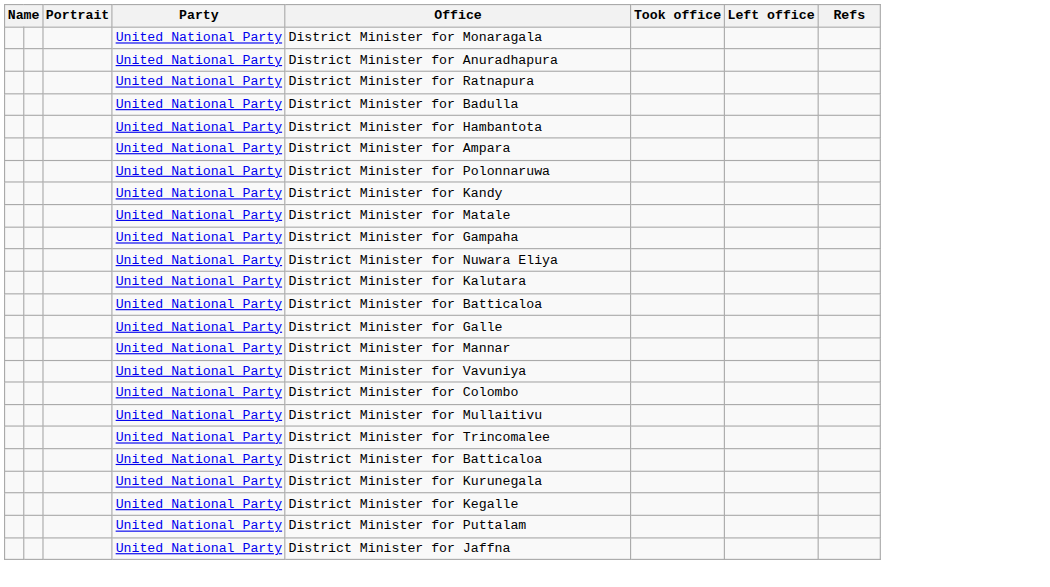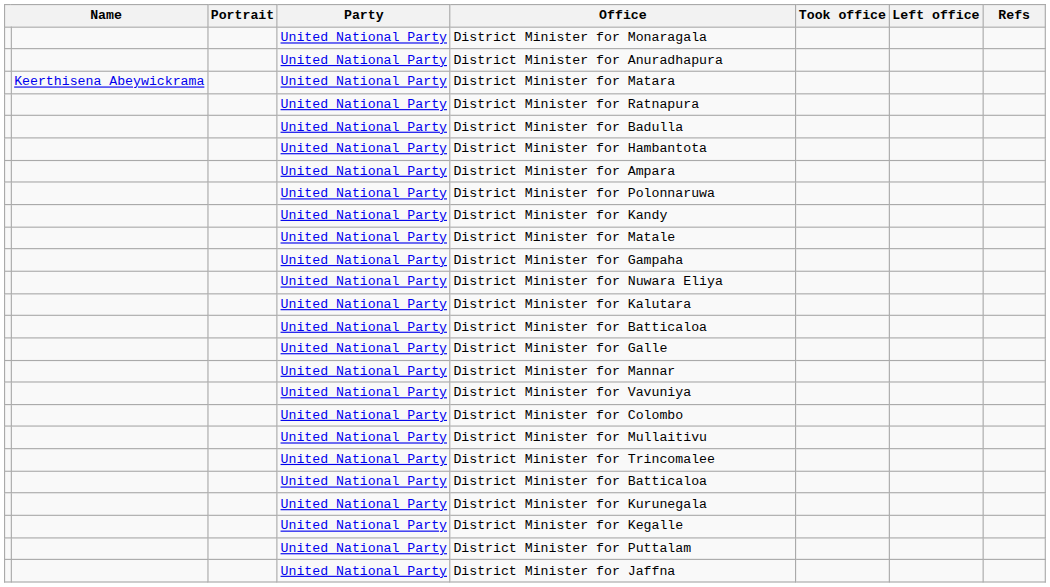+ row: (8, 82)
